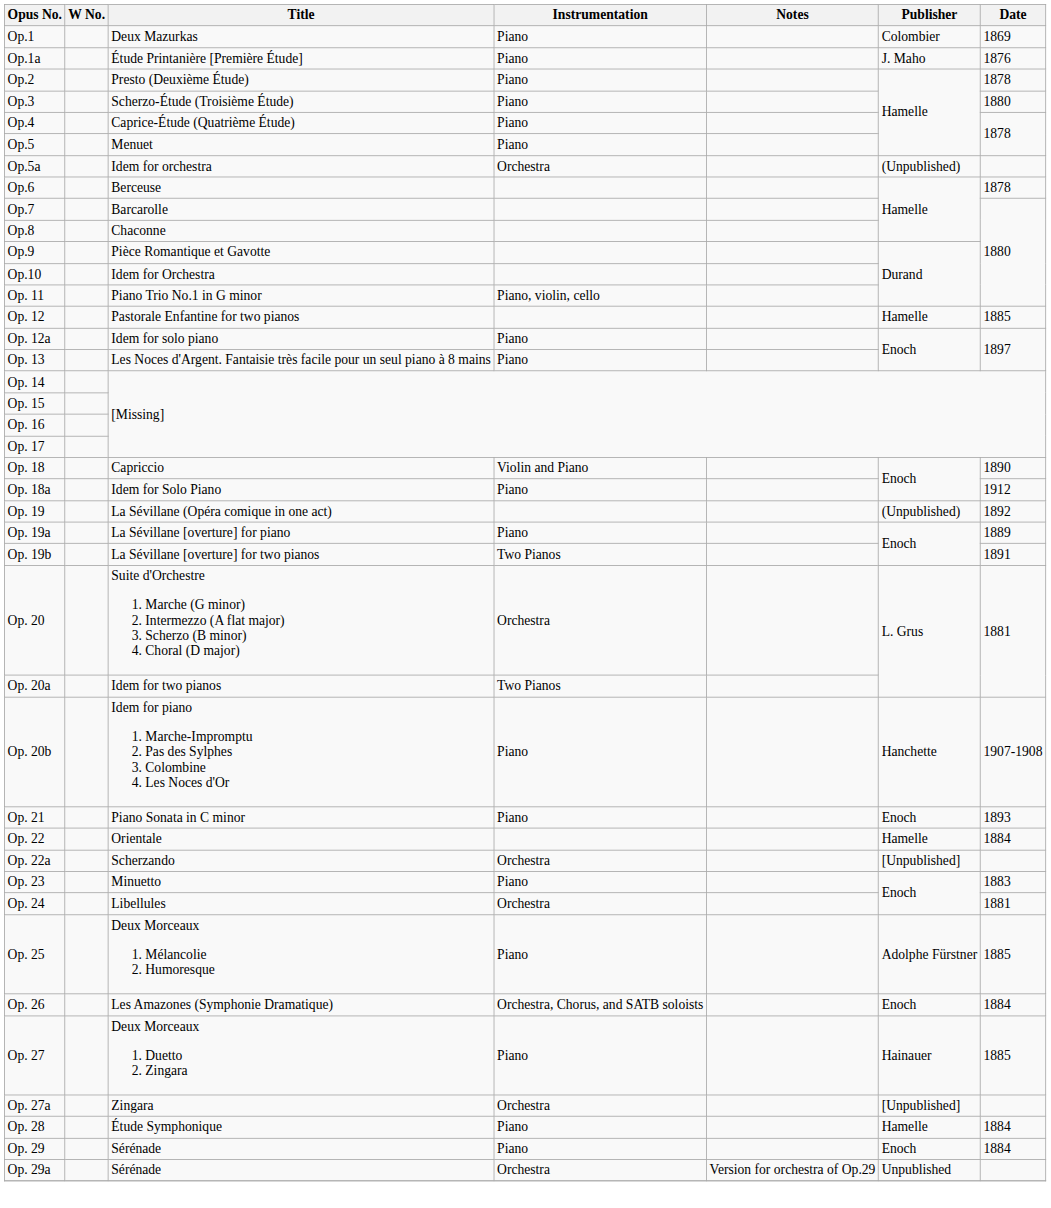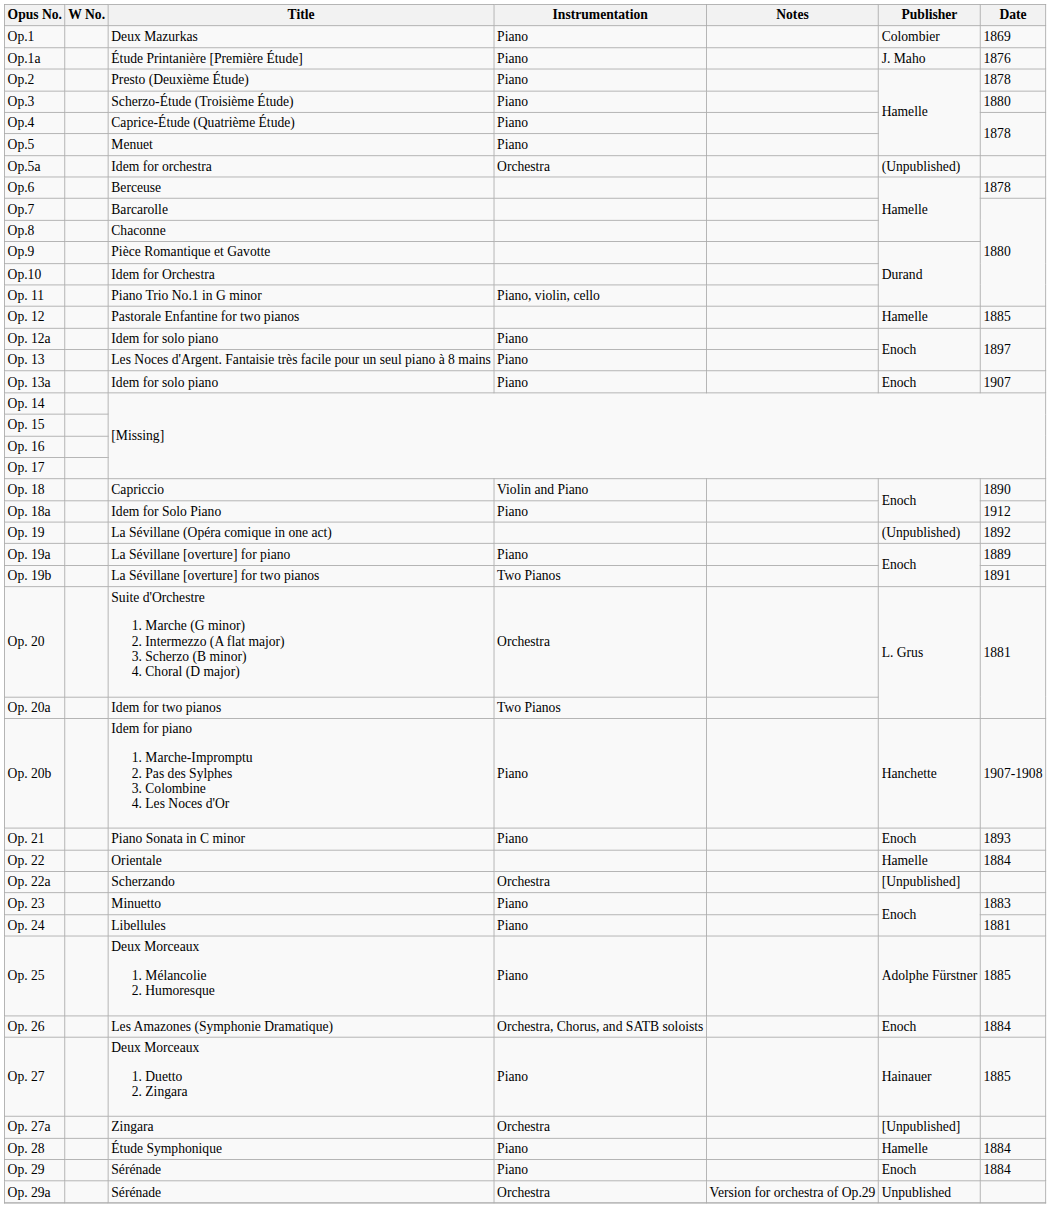+ row: (29, 381)
(523, 903) Orchestra -> (513, 925) Piano
